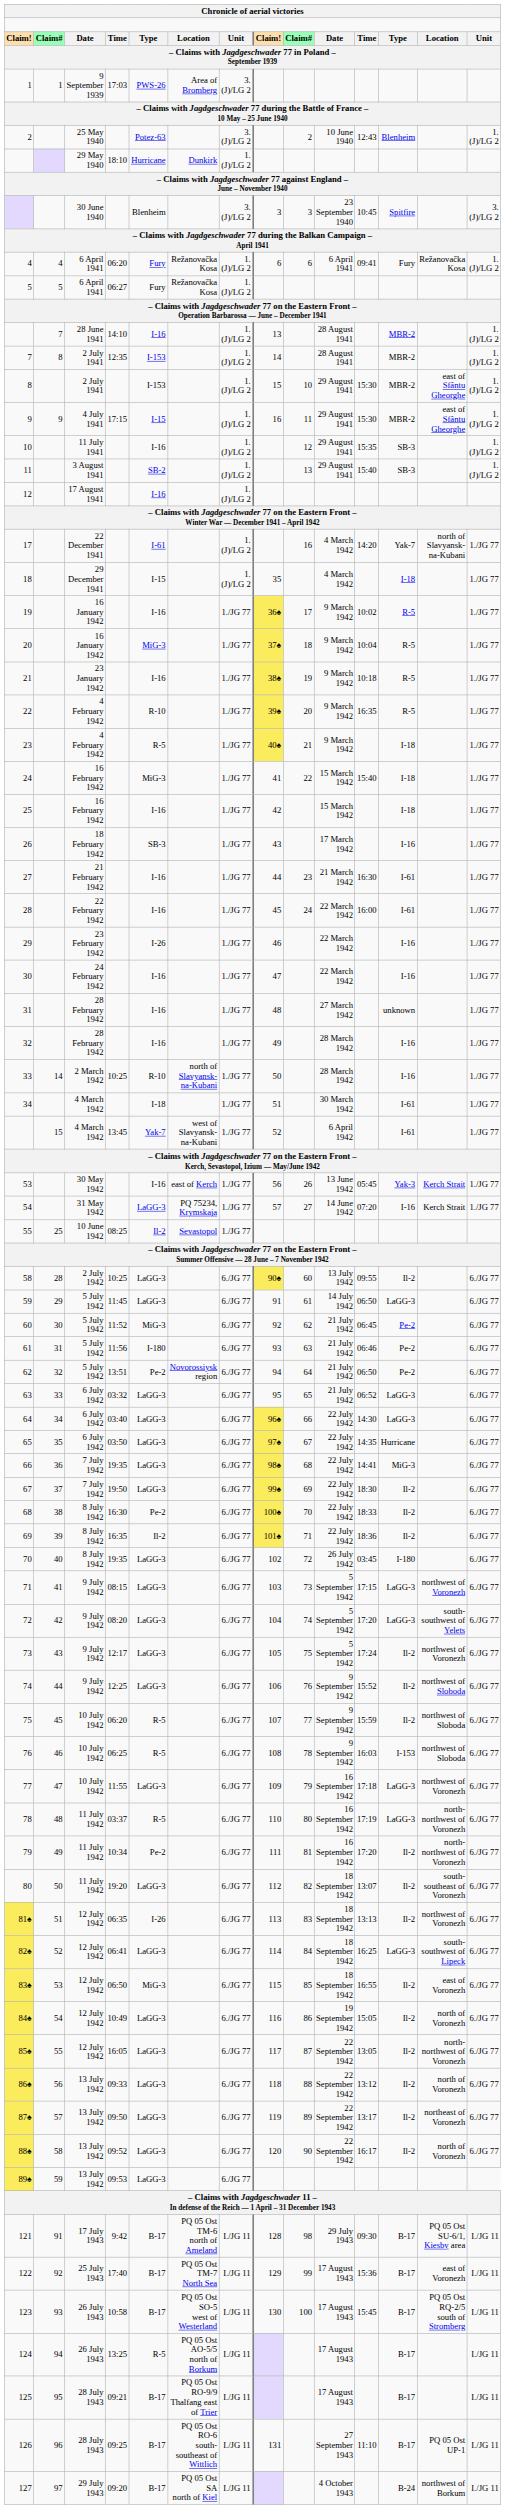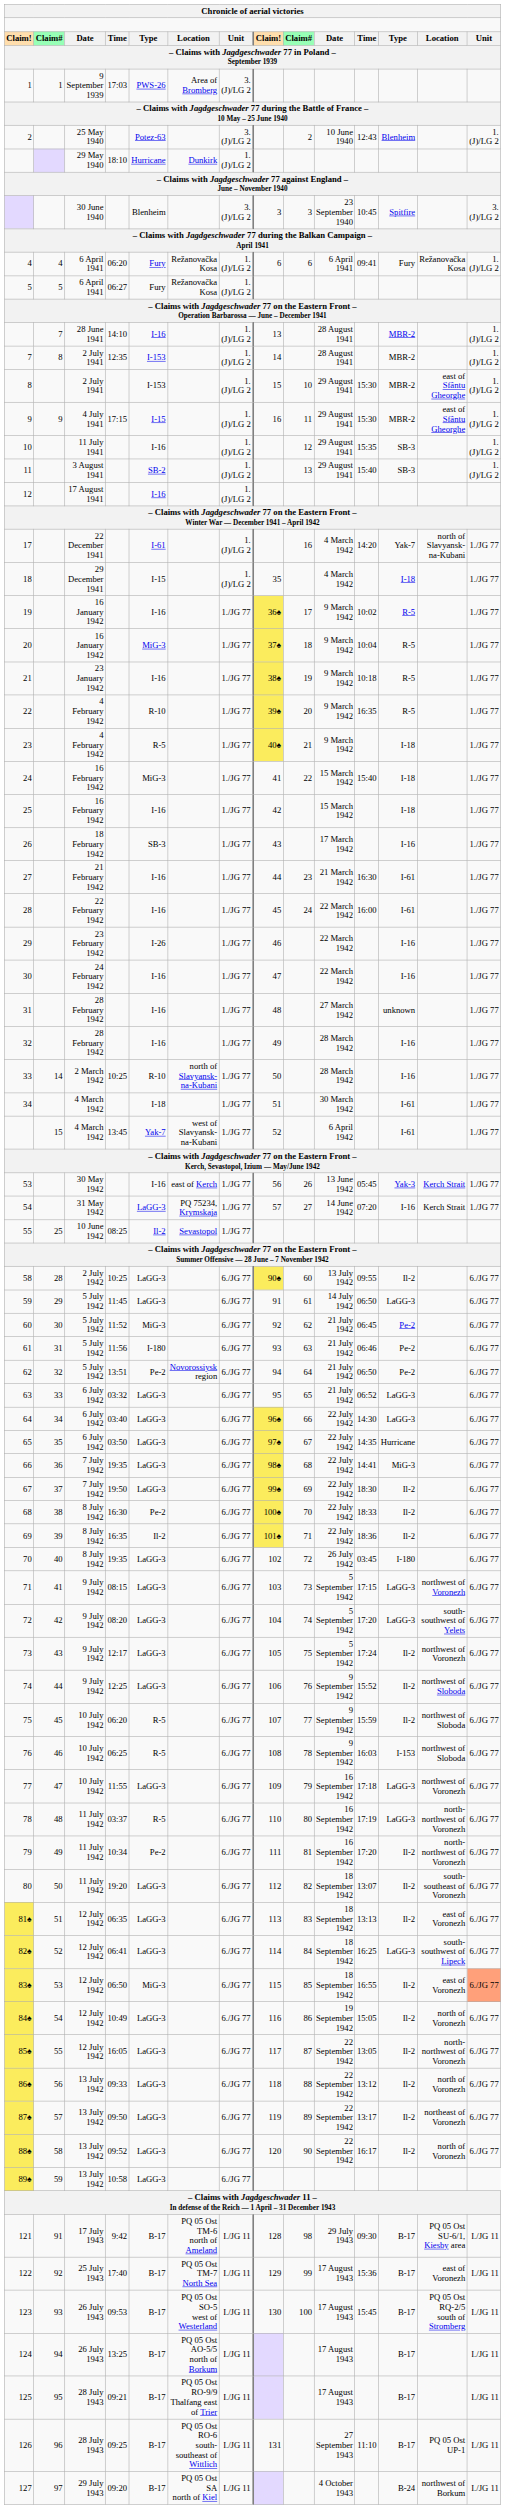(158, 1919) I-26 -> (151, 1919) LaGG-3
(444, 1919) northwest of Voronezh -> (449, 1919) east of Voronezh
(484, 1985) no background -> (484, 1985) lightsalmon background
(117, 2179) 09:53 -> (117, 2179) 10:58
(117, 2311) 10:58 -> (117, 2311) 09:53
(159, 2354) R-5 -> (157, 2354) B-17
